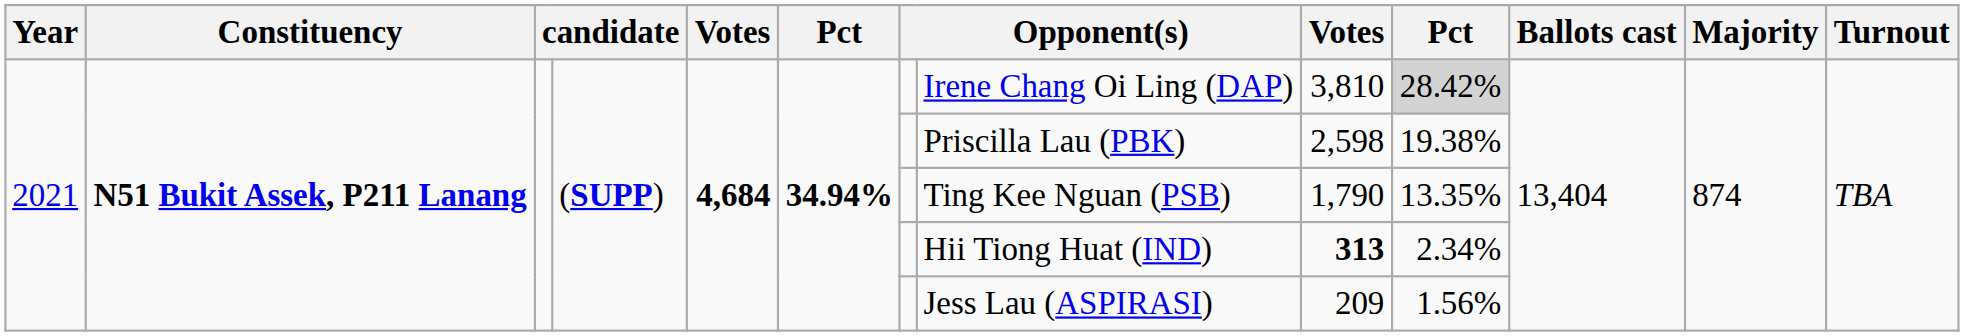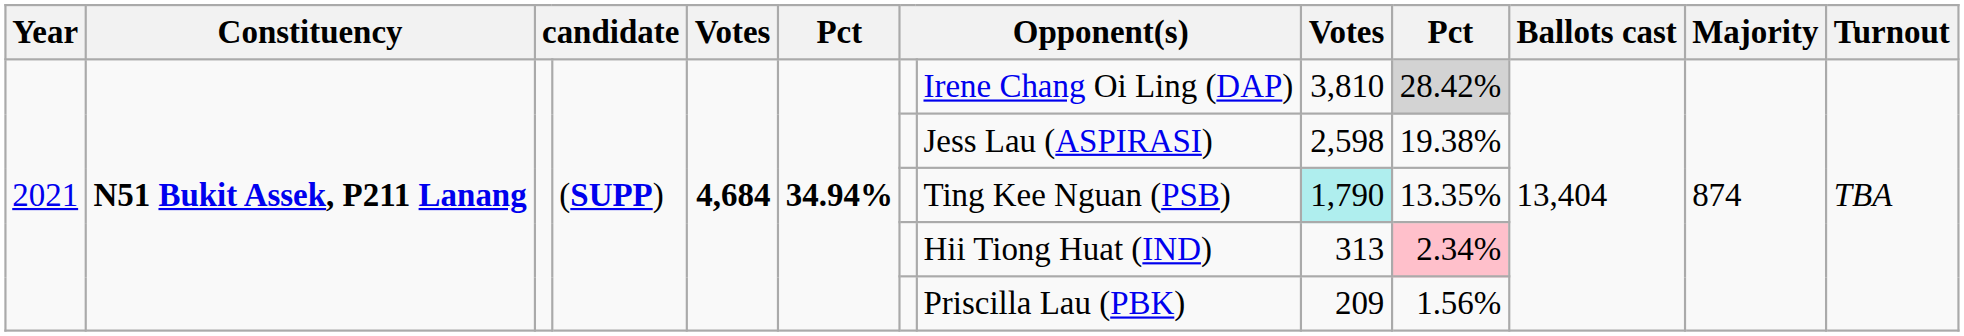(1054, 140) Priscilla Lau (PBK) -> (1068, 140) Jess Lau (ASPIRASI)
(1347, 194) no background -> (1347, 194) paleturquoise background
(1360, 249) bold -> (1360, 249) normal
(1459, 249) no background -> (1459, 249) pink background
(1068, 303) Jess Lau (ASPIRASI) -> (1054, 303) Priscilla Lau (PBK)
